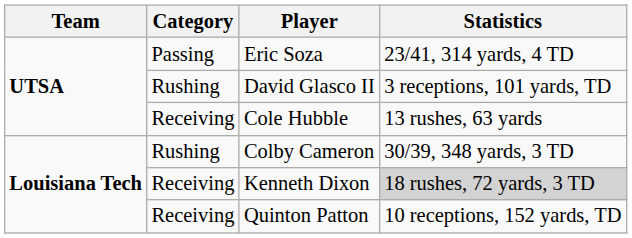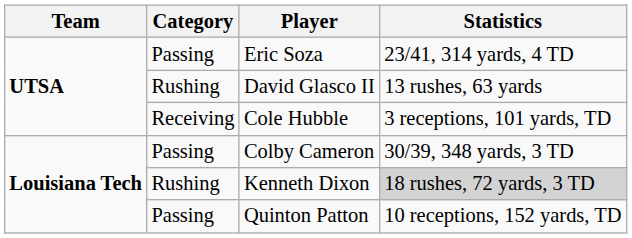(498, 86) 3 receptions, 101 yards, TD -> (463, 86) 13 rushes, 63 yards
(463, 118) 13 rushes, 63 yards -> (498, 118) 3 receptions, 101 yards, TD
(186, 151) Rushing -> (183, 151) Passing
(193, 183) Receiving -> (186, 183) Rushing
(193, 216) Receiving -> (183, 216) Passing
